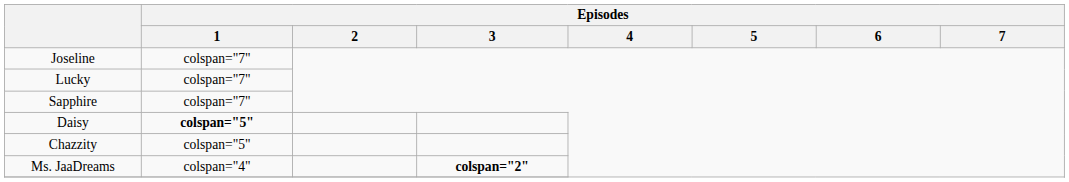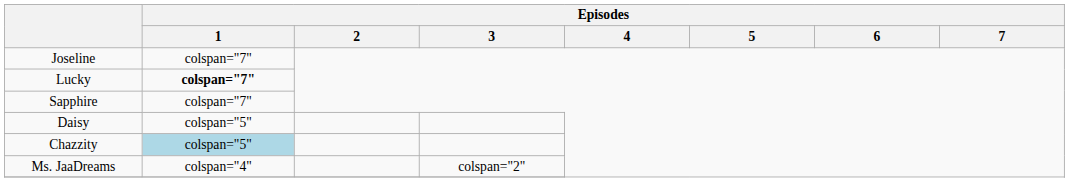(217, 79) normal -> (218, 79) bold
(217, 123) bold -> (218, 123) normal
(217, 144) no background -> (218, 144) lightblue background
(492, 166) bold -> (492, 166) normal
